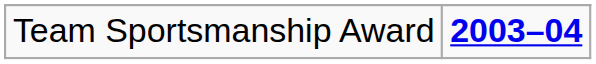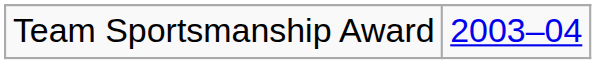(516, 31) bold -> (516, 31) normal
